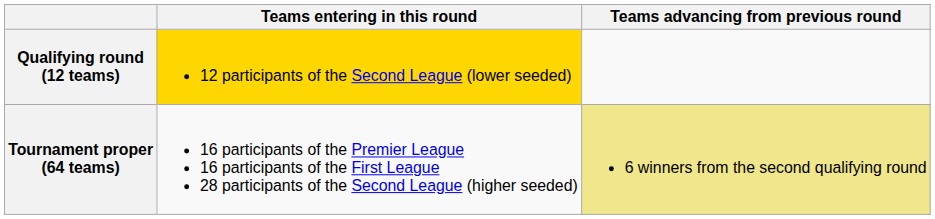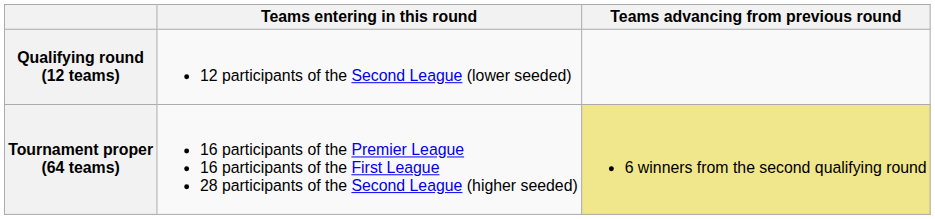(369, 76) gold background -> (369, 76) no background
